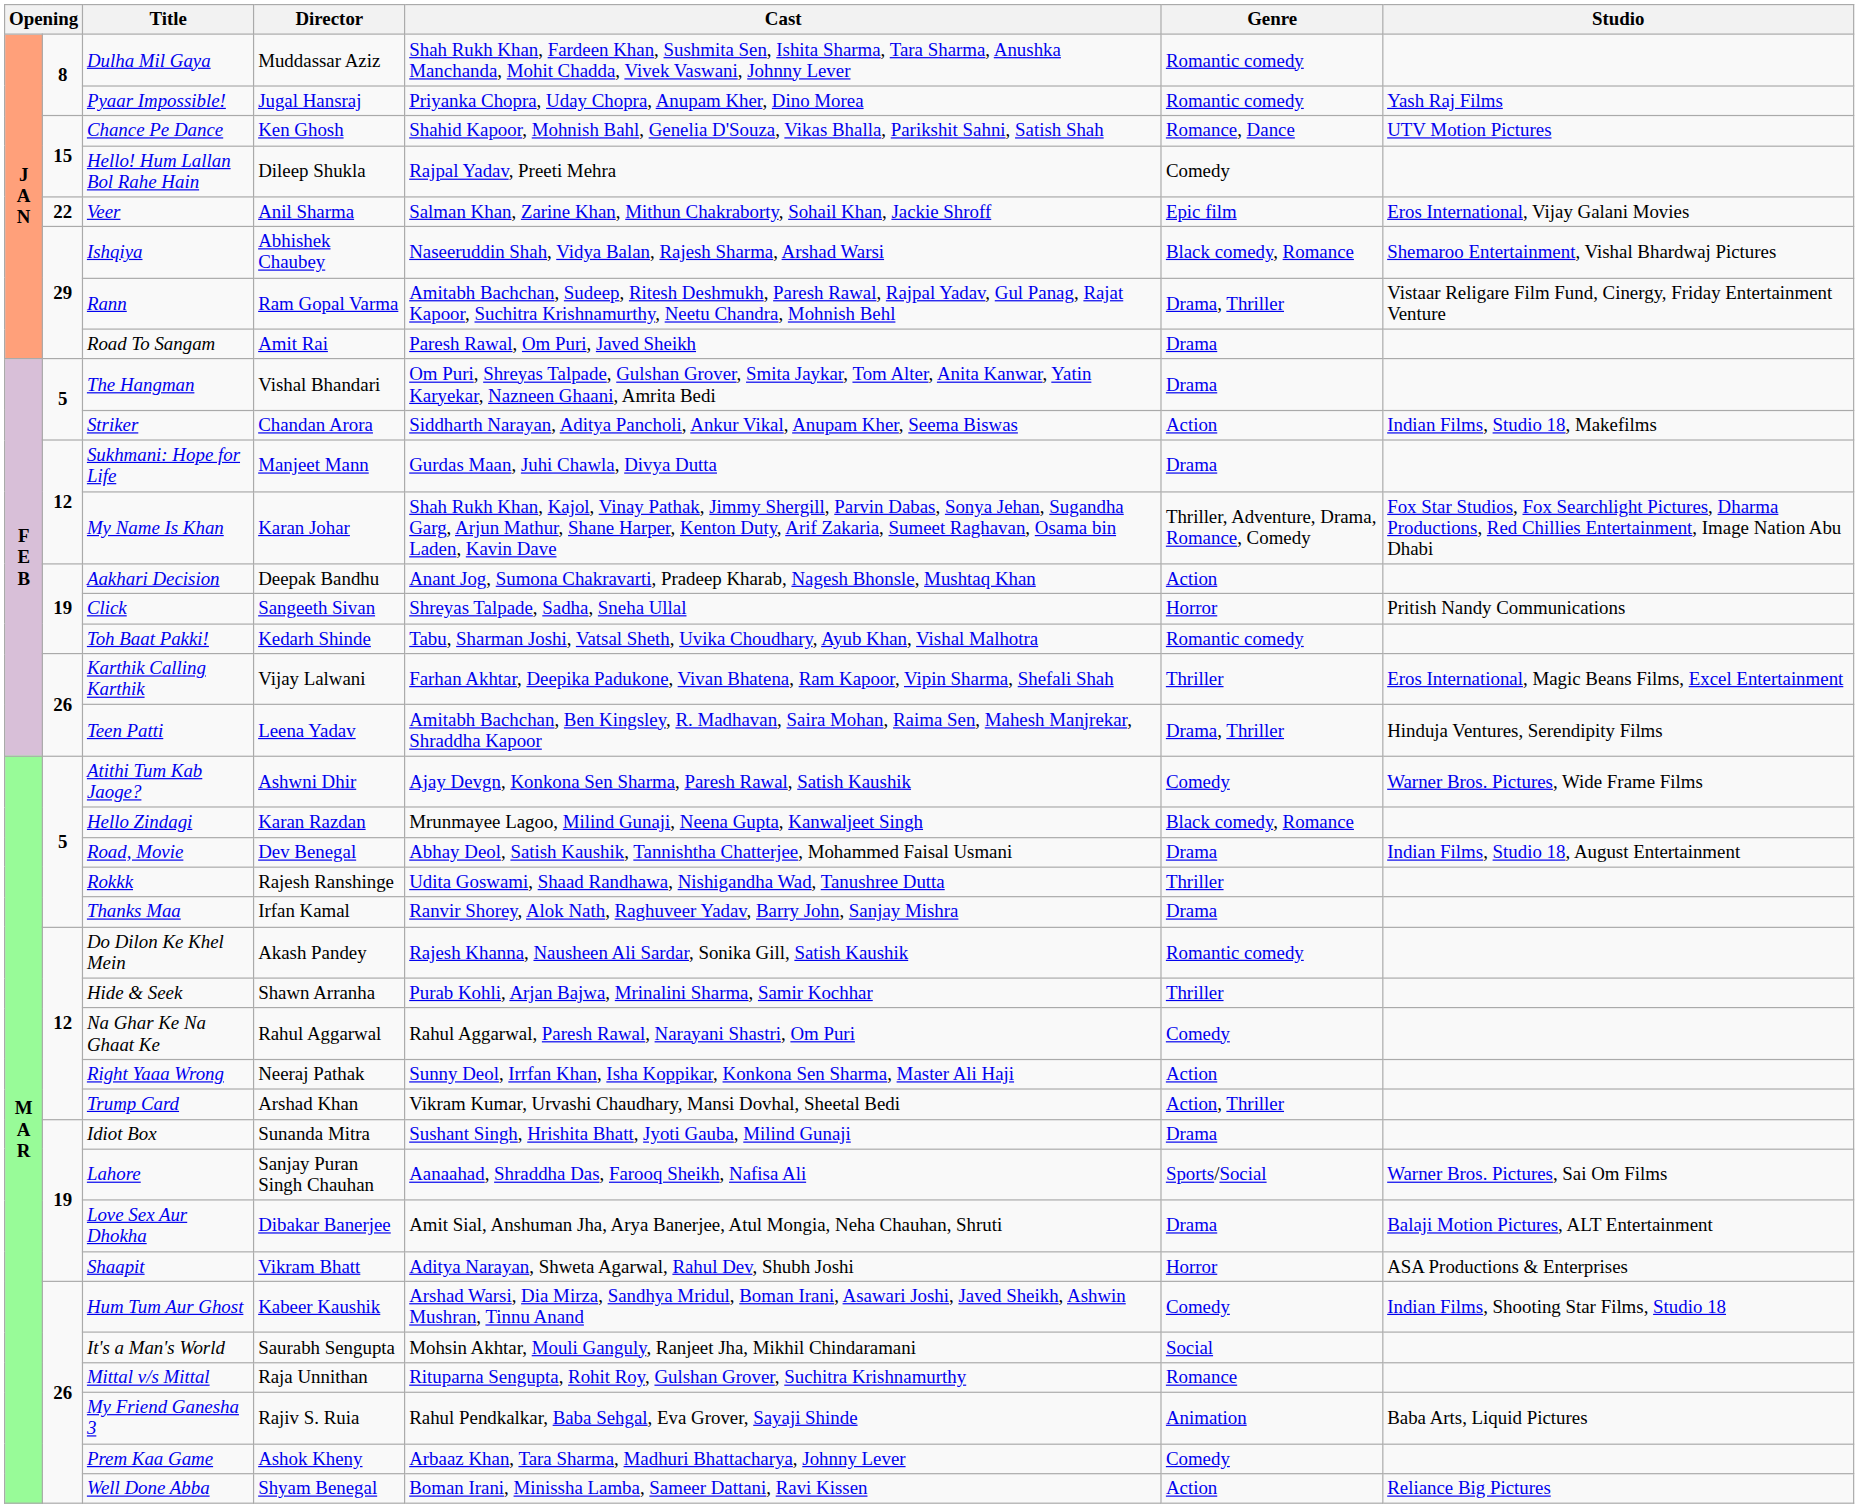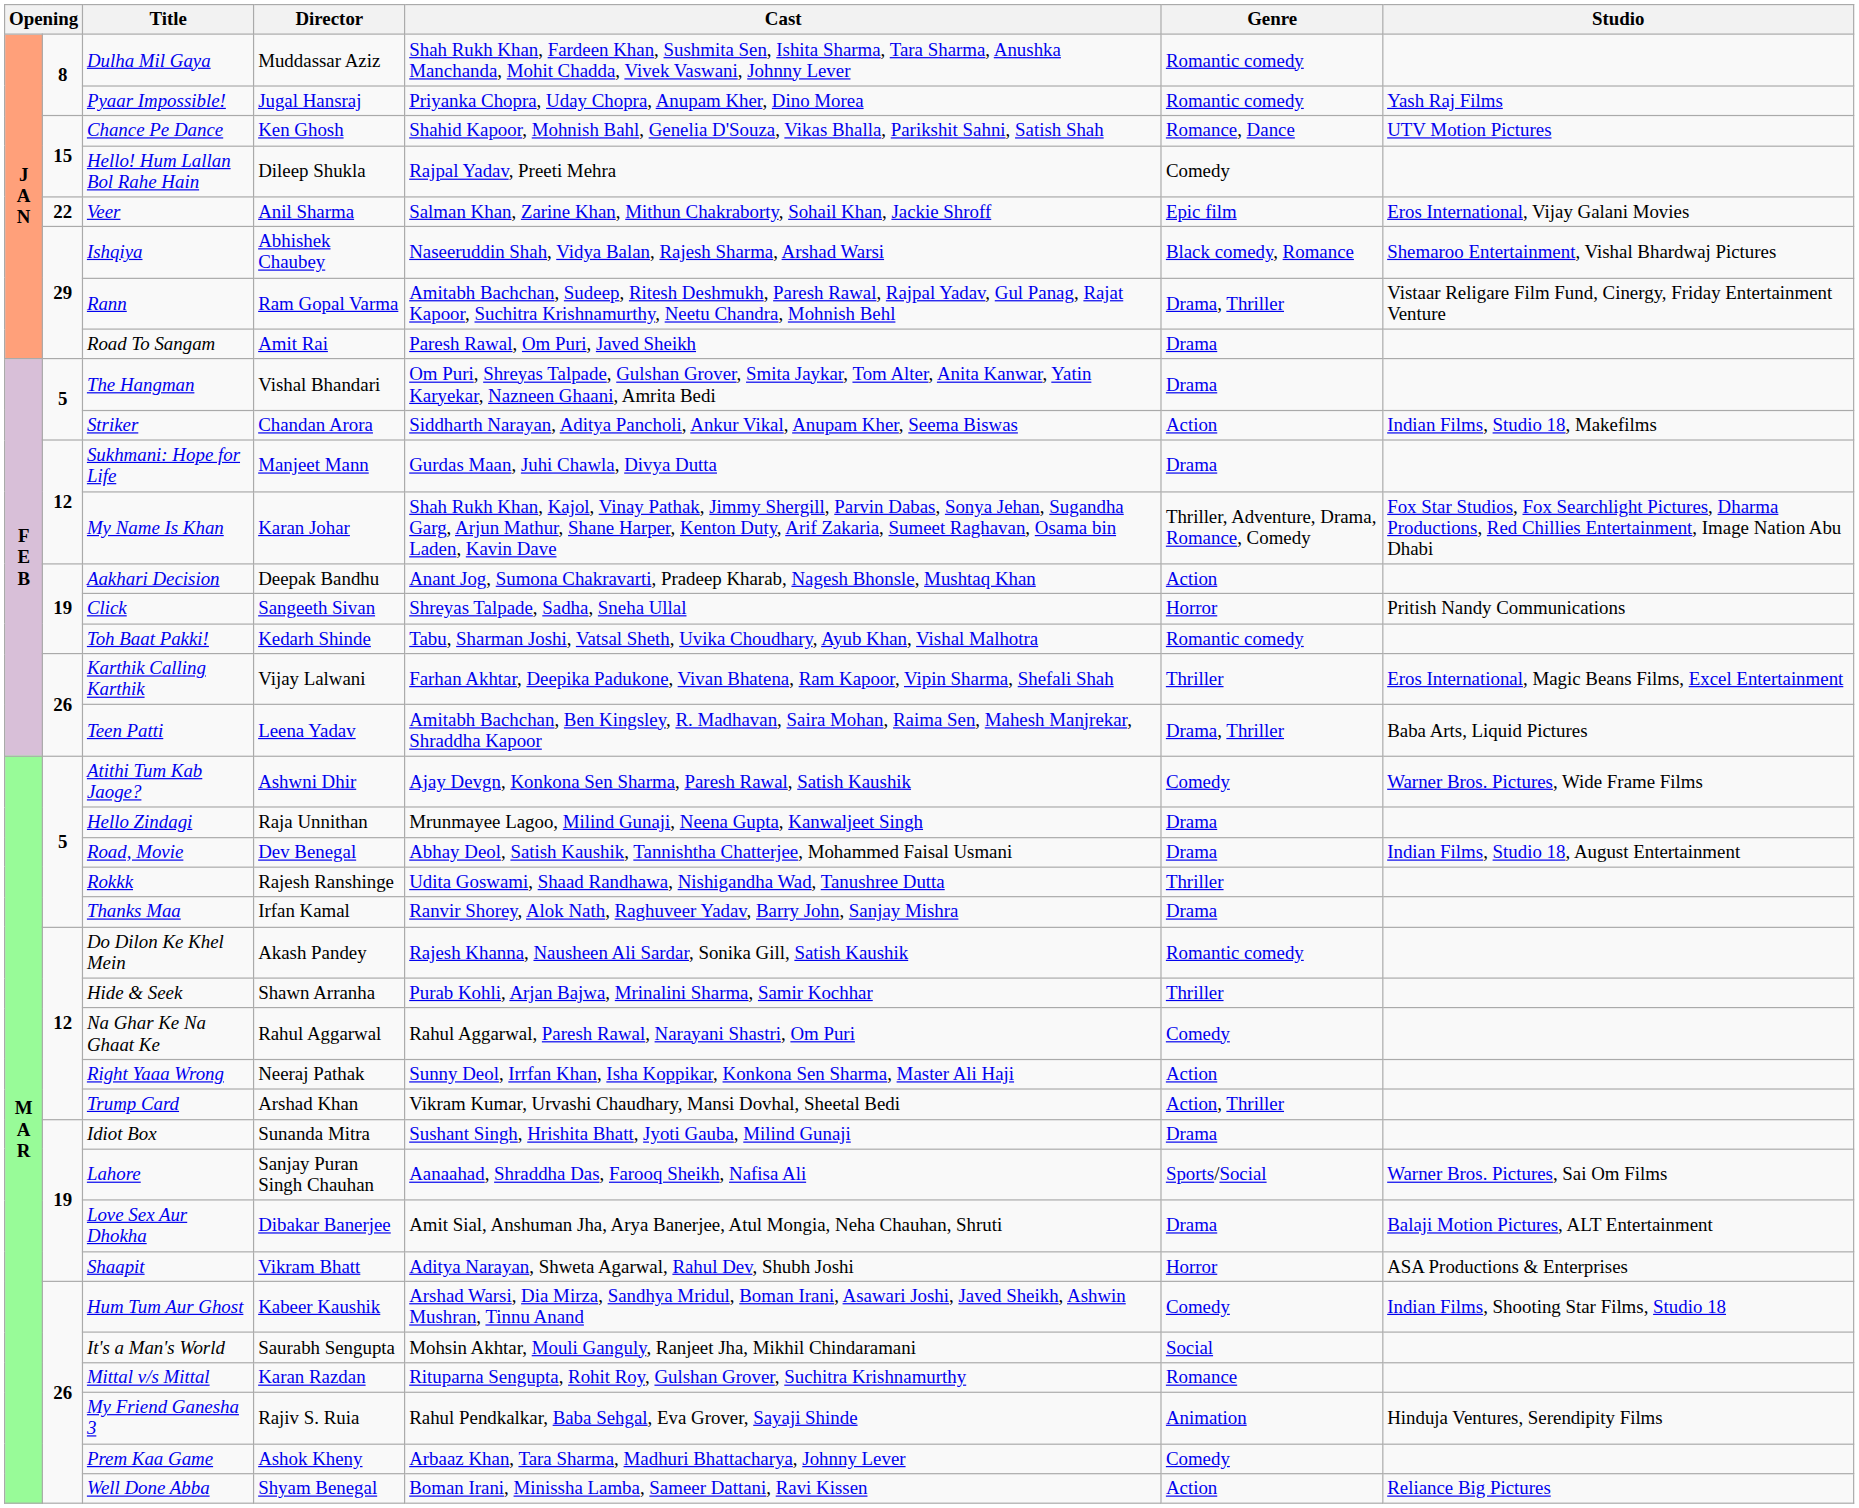(1525, 730) Hinduja Ventures, Serendipity Films -> (1487, 730) Baba Arts, Liquid Pictures
(312, 822) Karan Razdan -> (313, 822) Raja Unnithan
(1260, 822) Black comedy, Romance -> (1192, 822) Drama
(313, 1377) Raja Unnithan -> (312, 1377) Karan Razdan
(1487, 1417) Baba Arts, Liquid Pictures -> (1525, 1417) Hinduja Ventures, Serendipity Films
